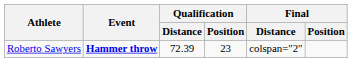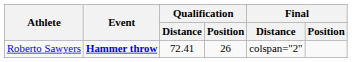(182, 49) 72.39 -> (182, 49) 72.41
(226, 49) 23 -> (226, 49) 26
